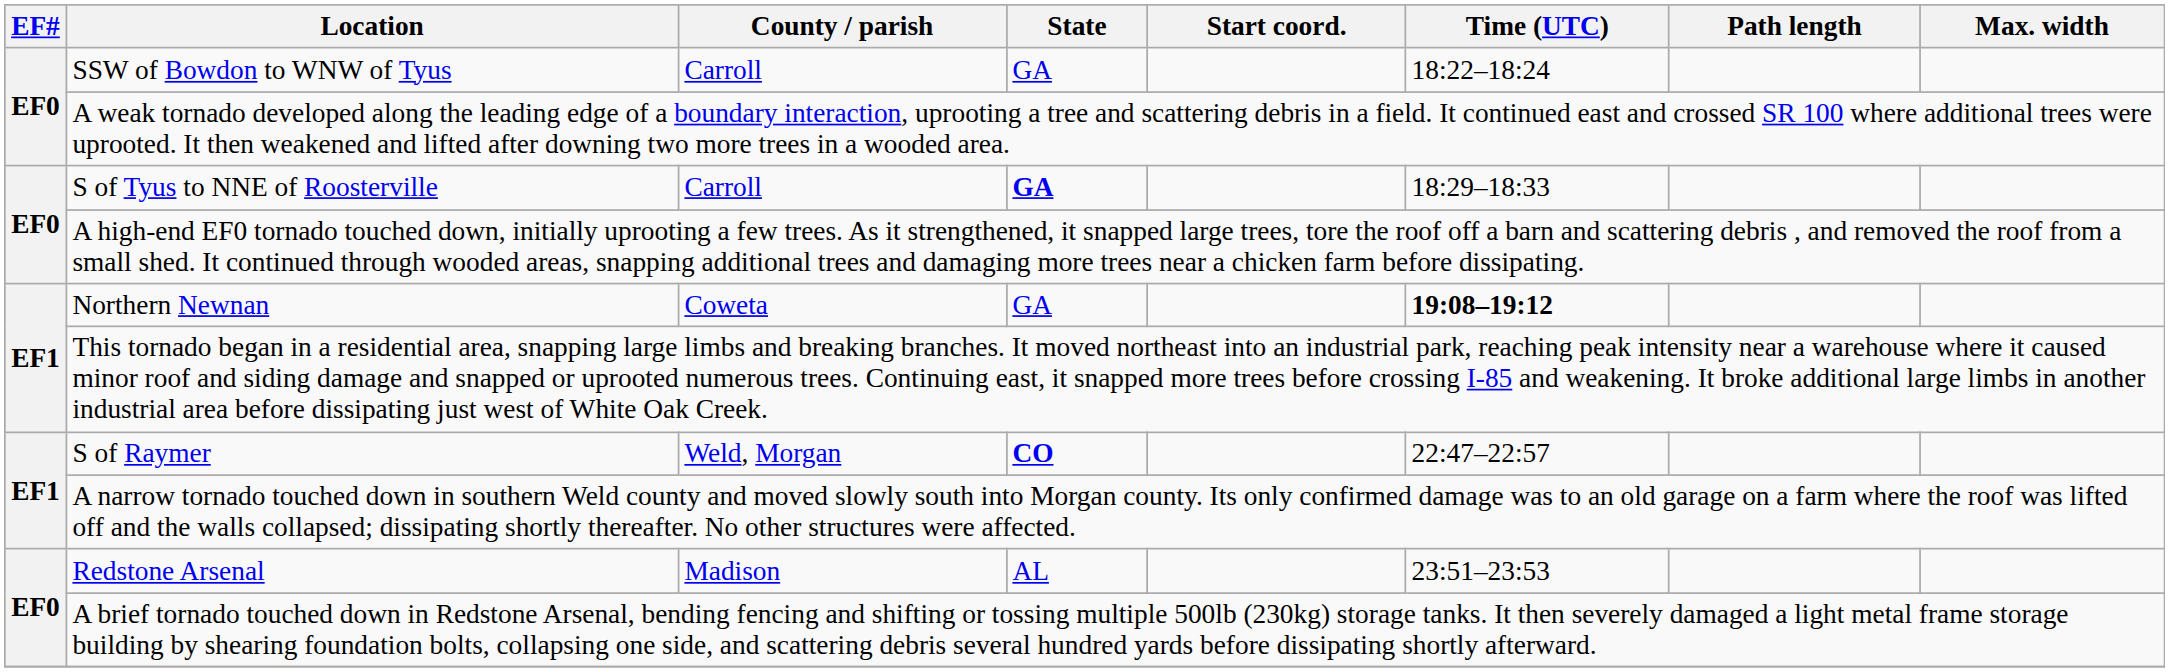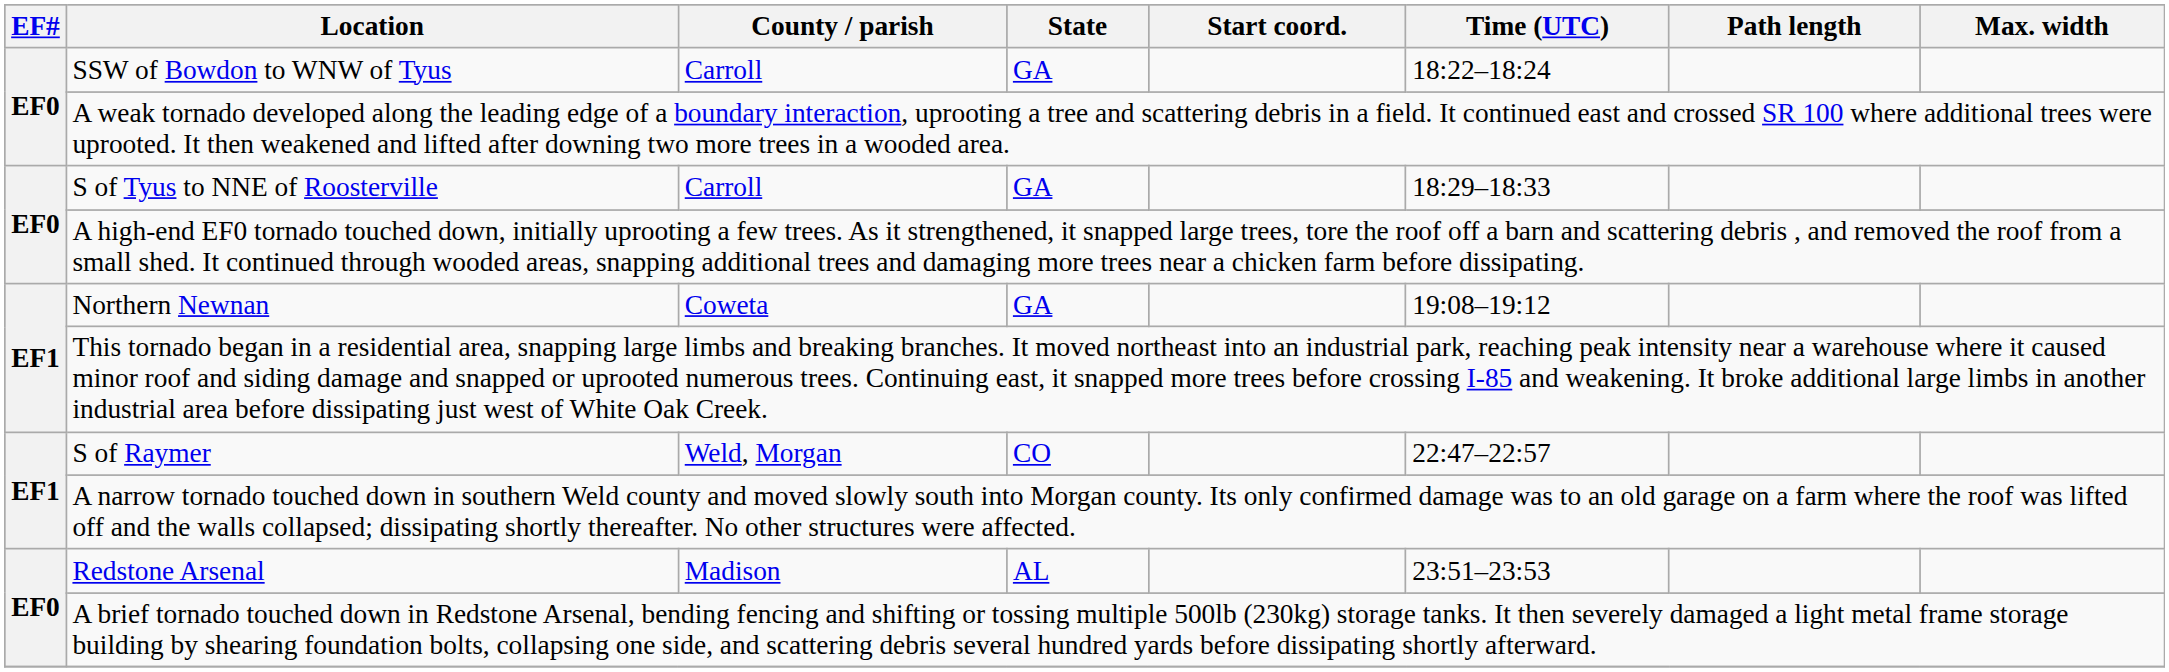(1033, 187) bold -> (1033, 187) normal
(1482, 304) bold -> (1481, 304) normal
(1033, 453) bold -> (1032, 453) normal
